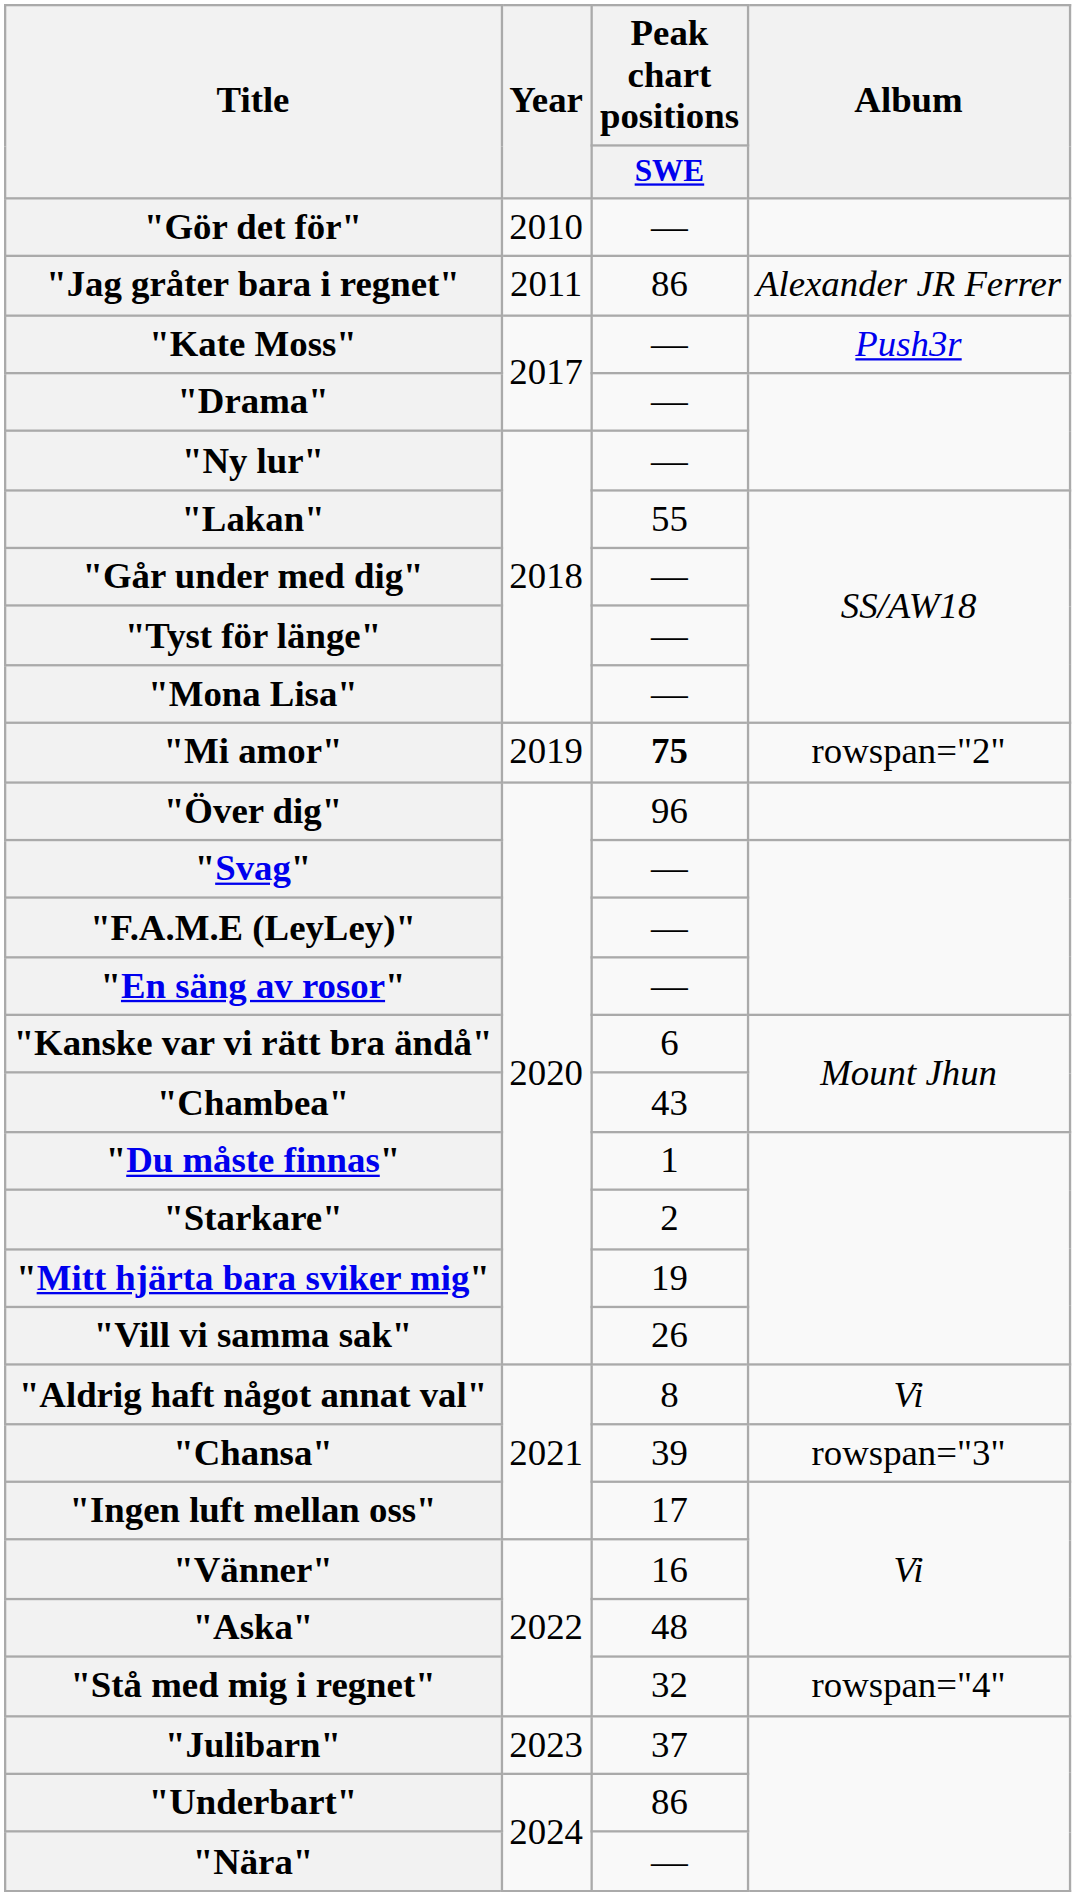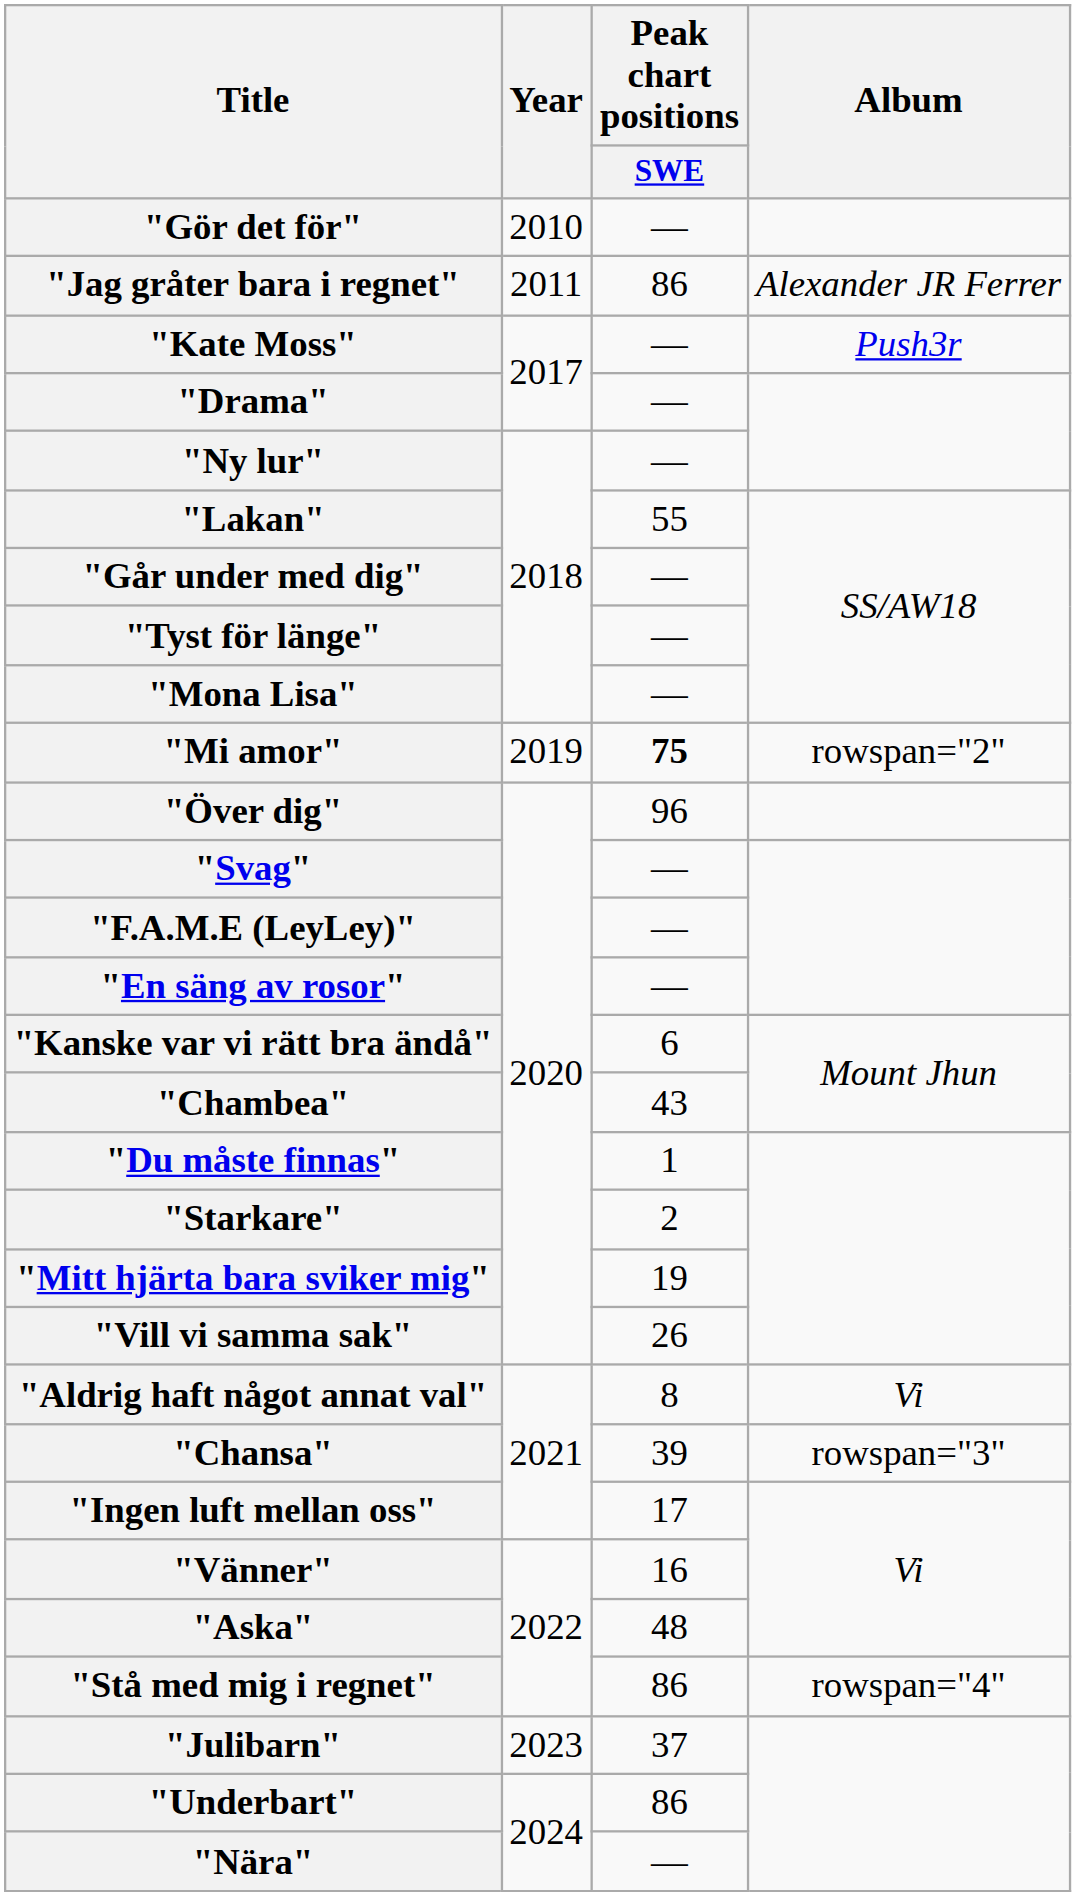(669, 1685) 32 -> (669, 1685) 86
